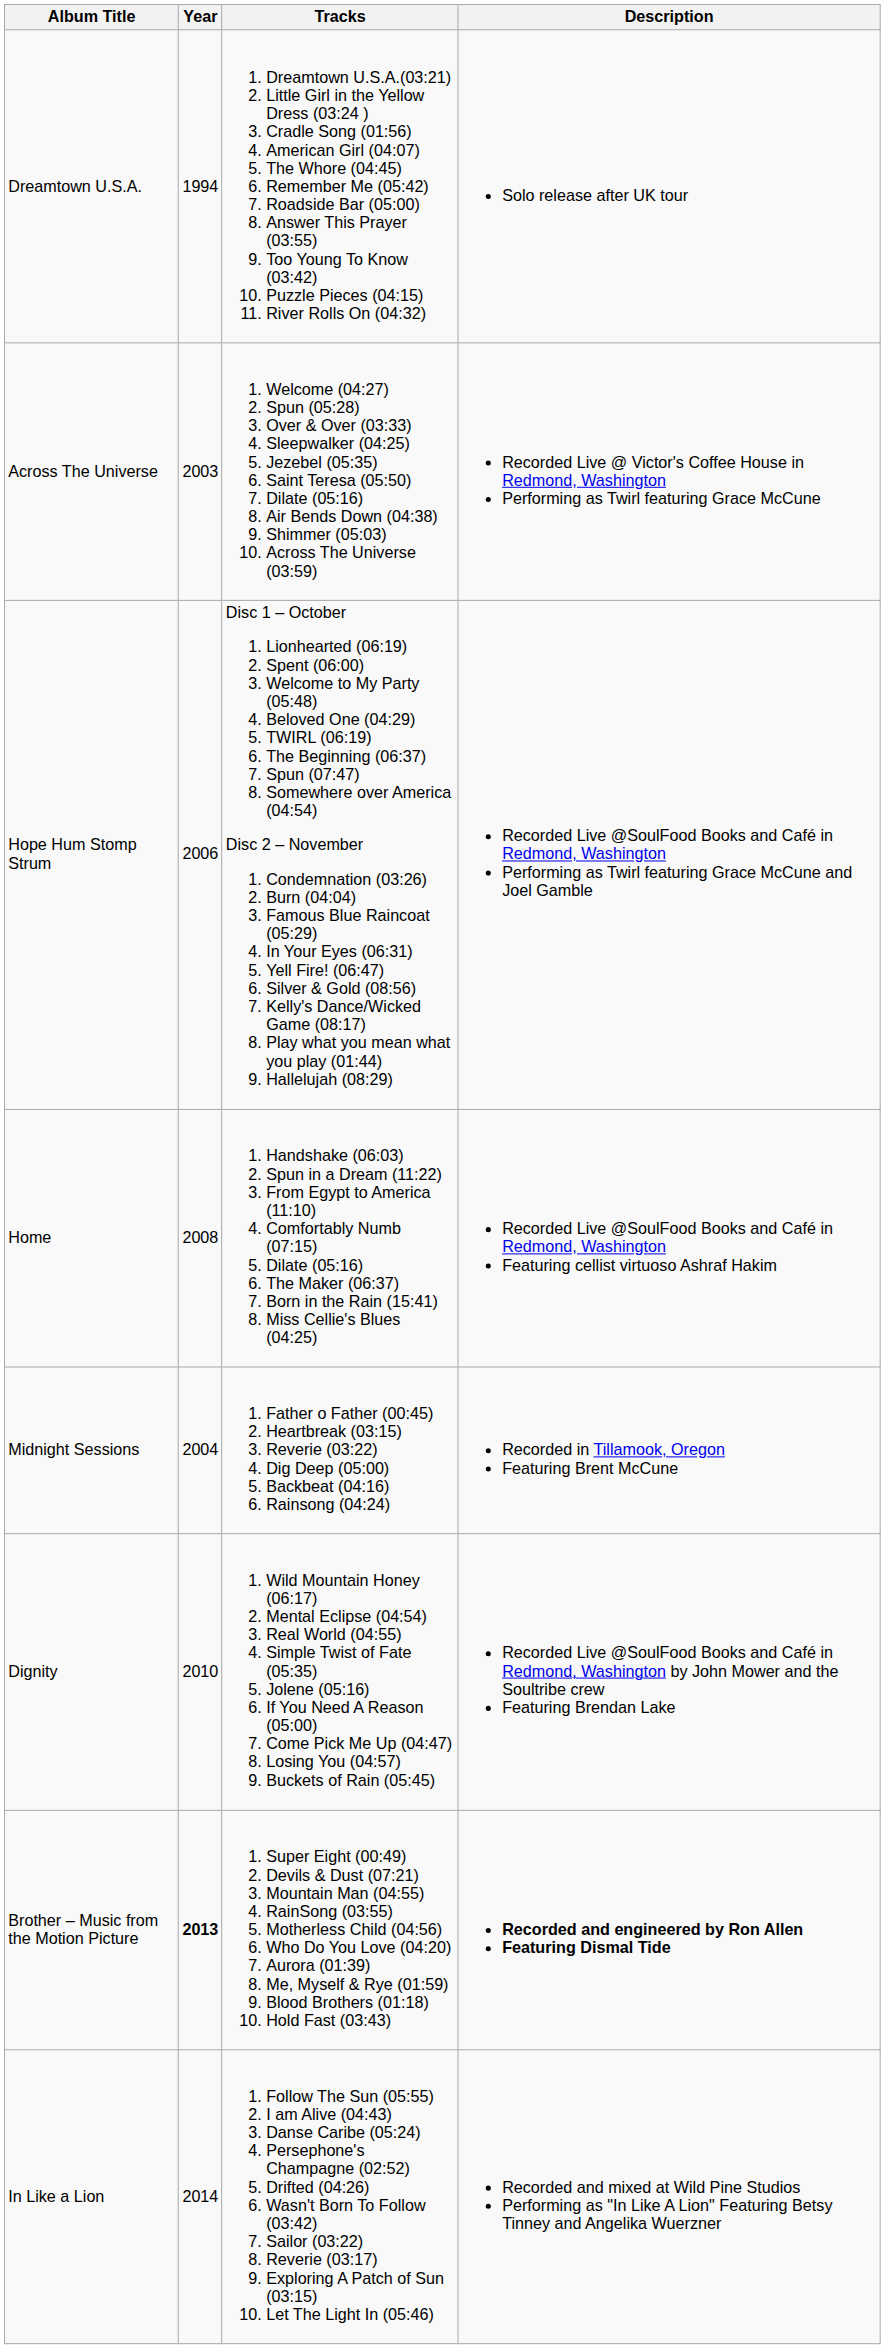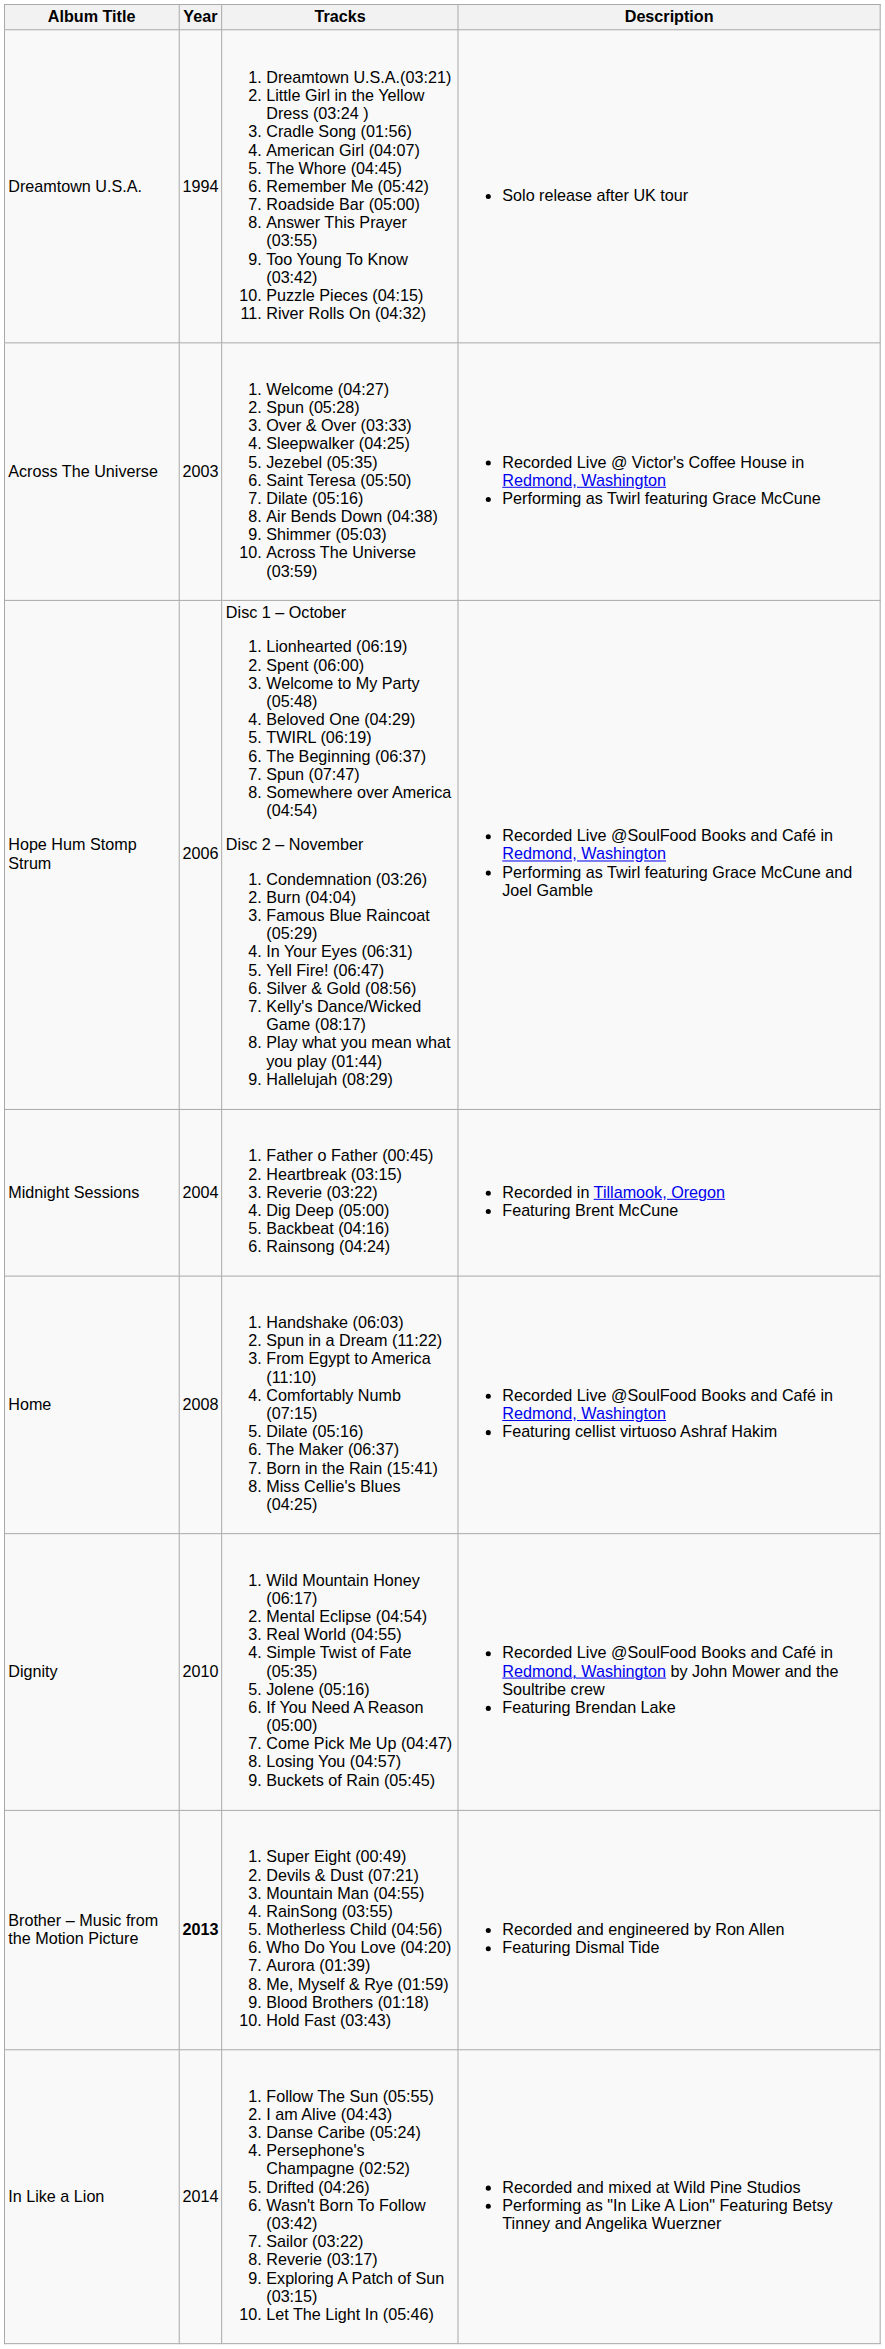rows swapped: (74, 1450) <-> (30, 1237)
(669, 1939) bold -> (669, 1939) normal
